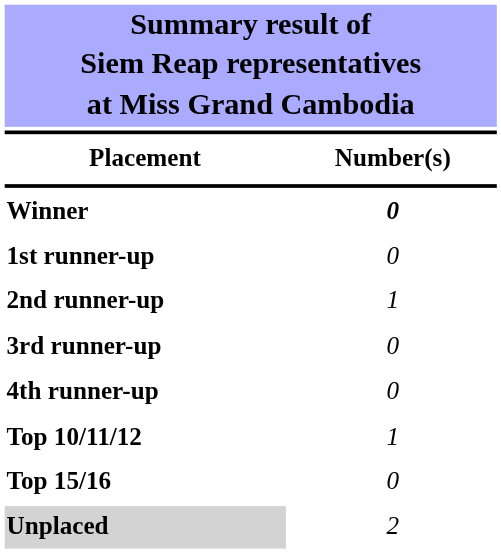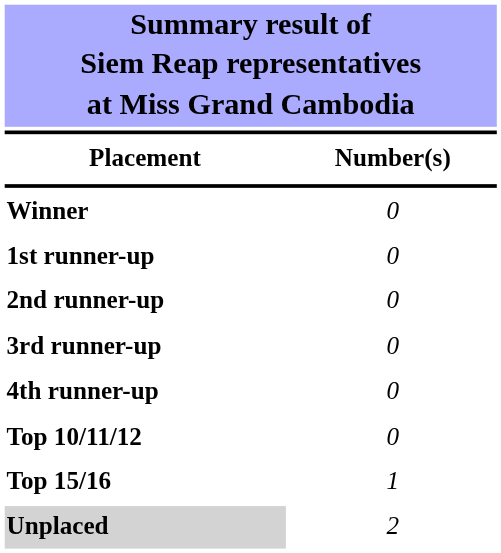(393, 210) bold -> (393, 210) normal
(393, 301) 1 -> (393, 301) 0
(393, 436) 1 -> (393, 436) 0
(393, 481) 0 -> (393, 481) 1
